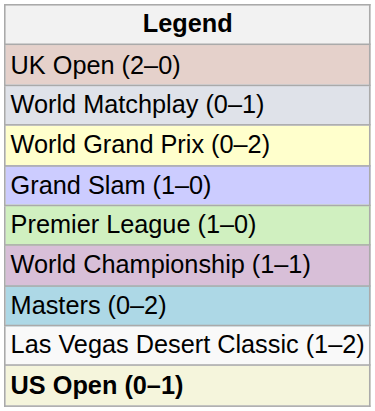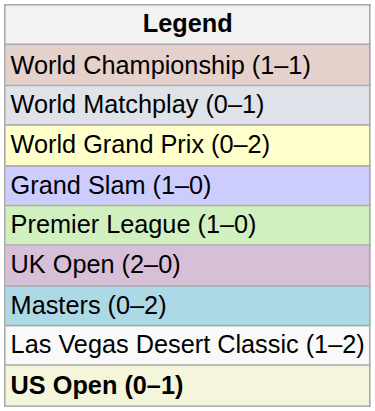(96, 64) UK Open (2–0) -> (161, 64) World Championship (1–1)
(161, 265) World Championship (1–1) -> (96, 265) UK Open (2–0)
